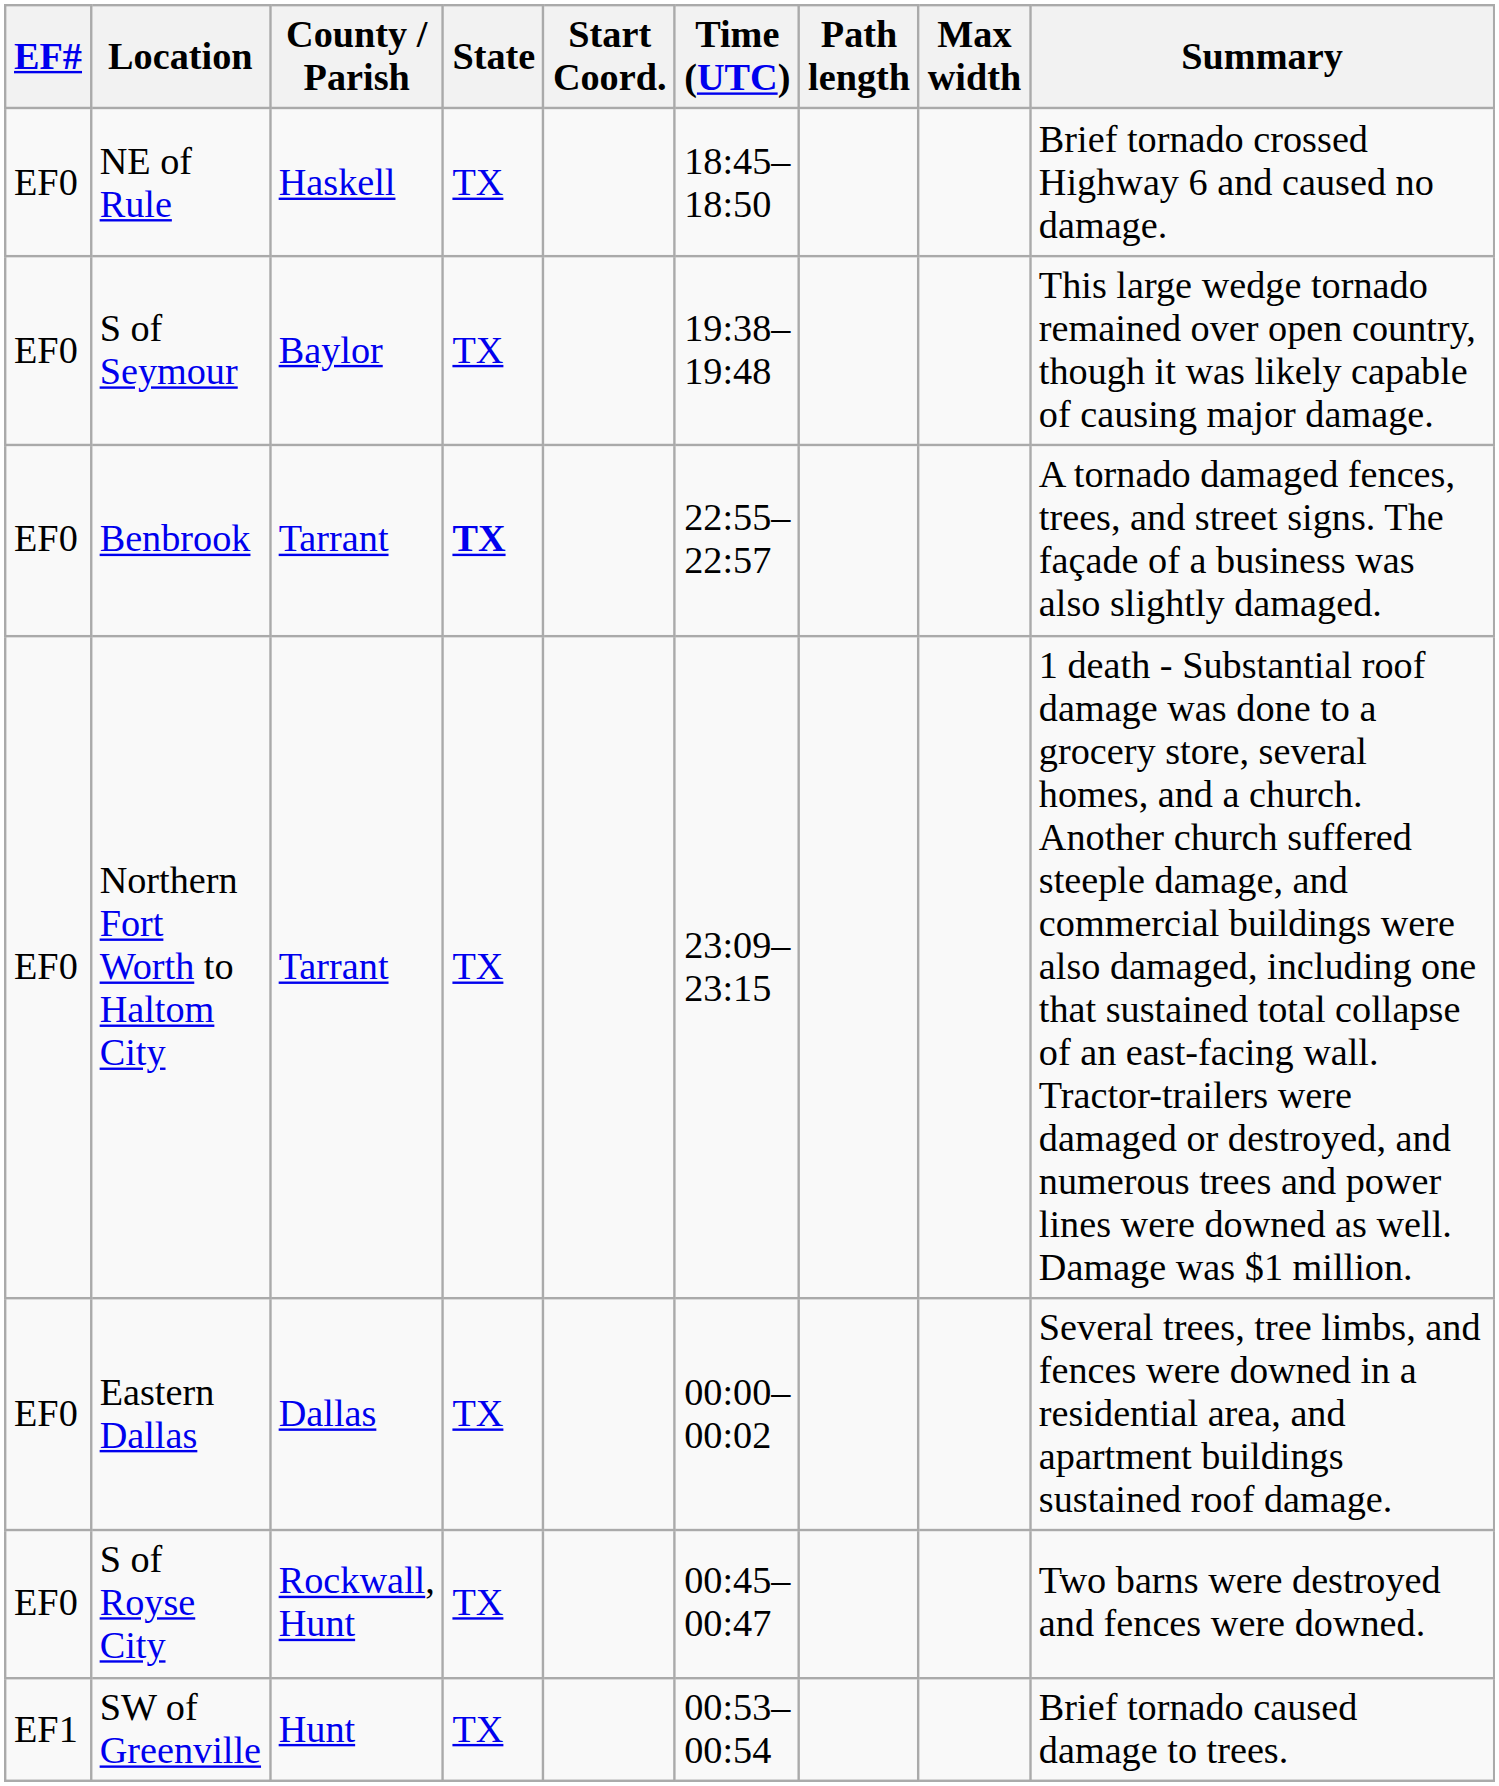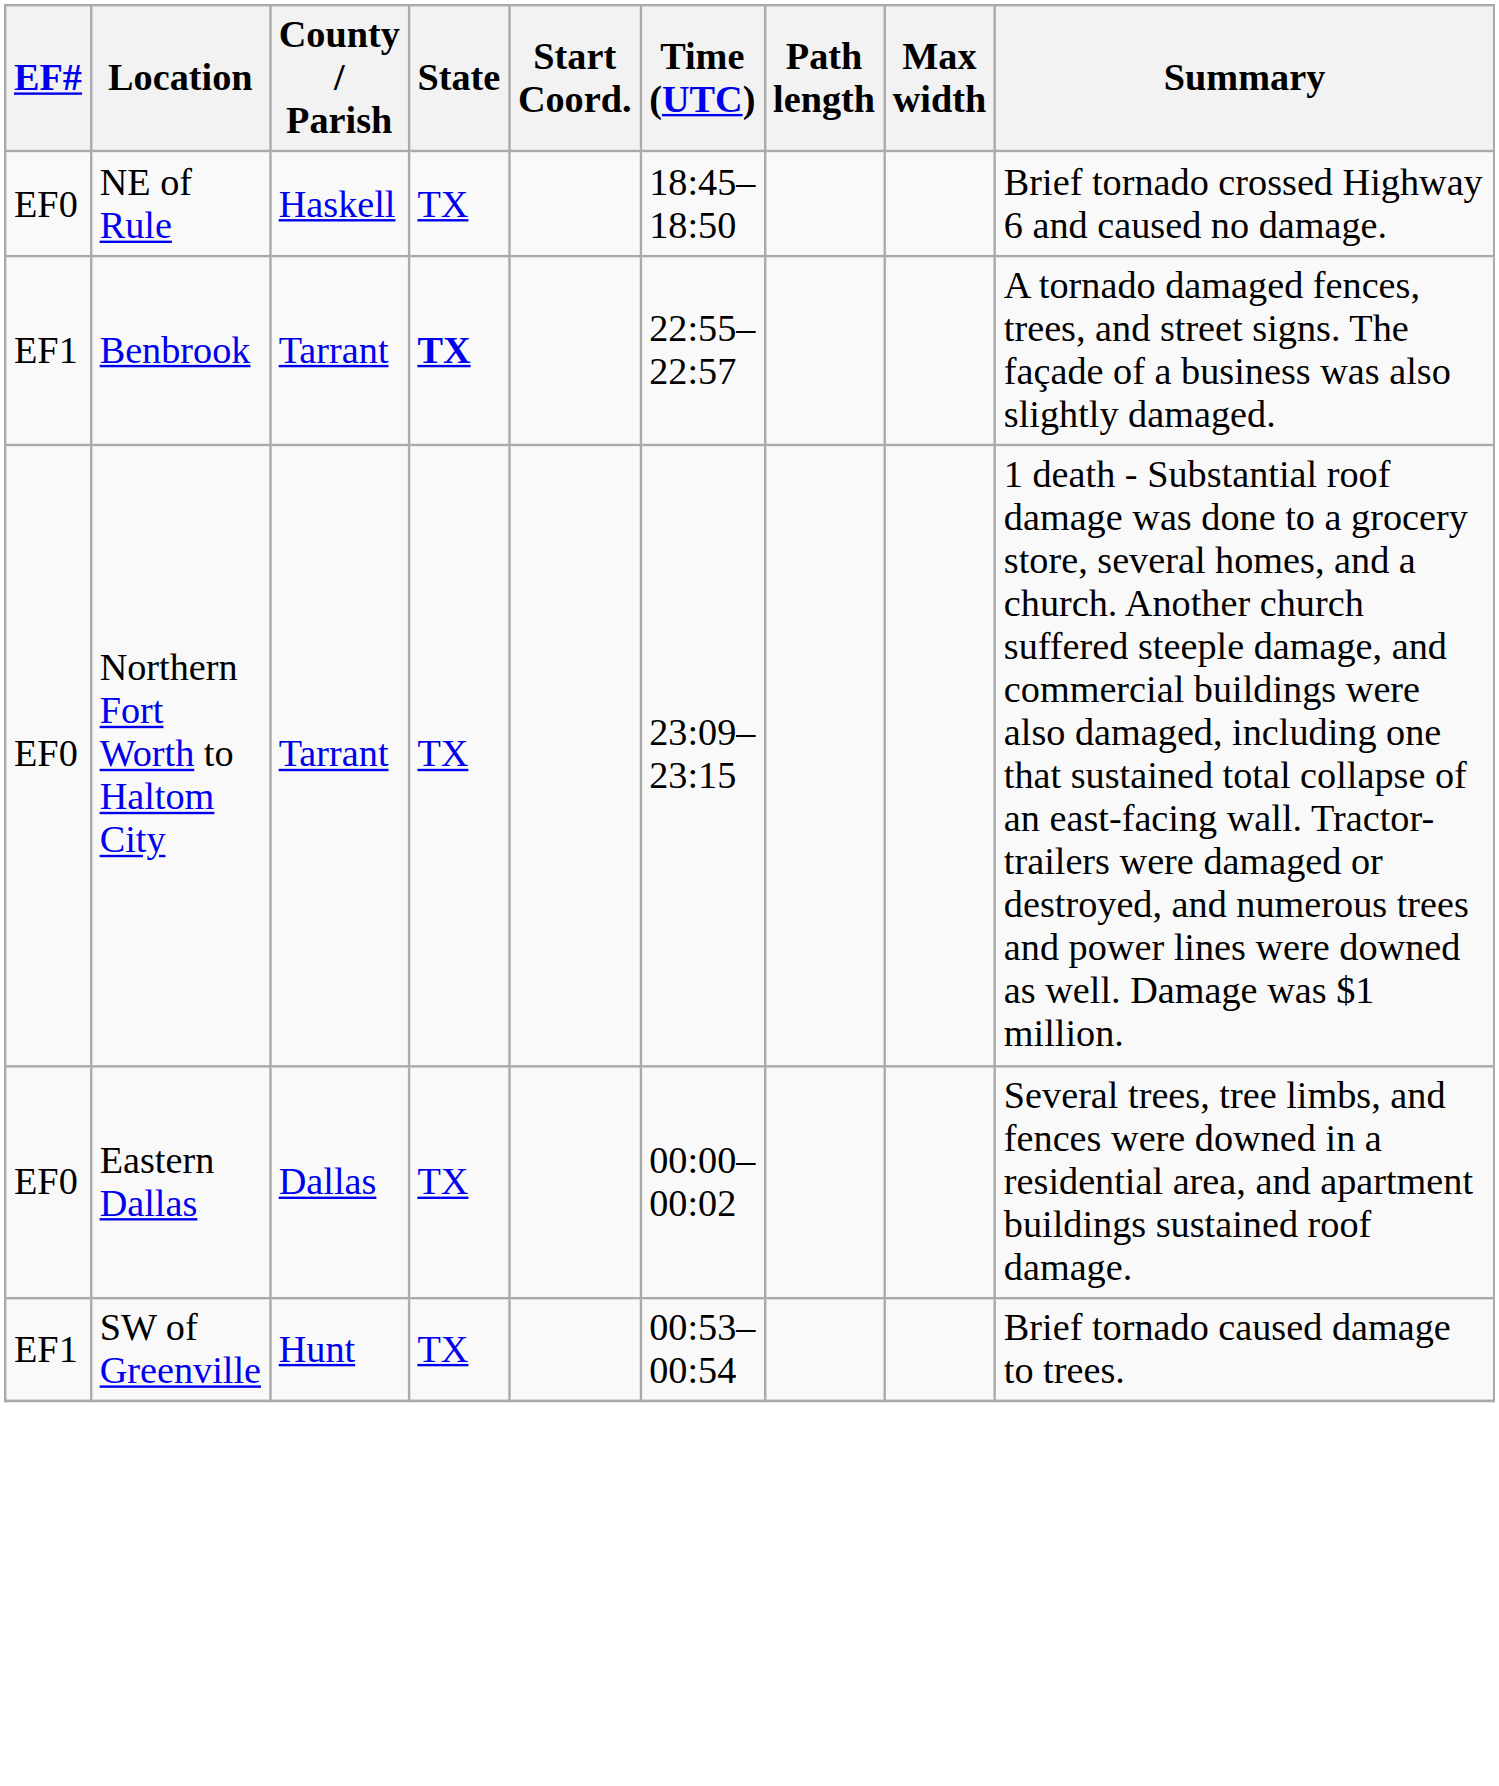- row: (169, 349)
(46, 539) EF0 -> (46, 349) EF1
- row: (147, 1603)
